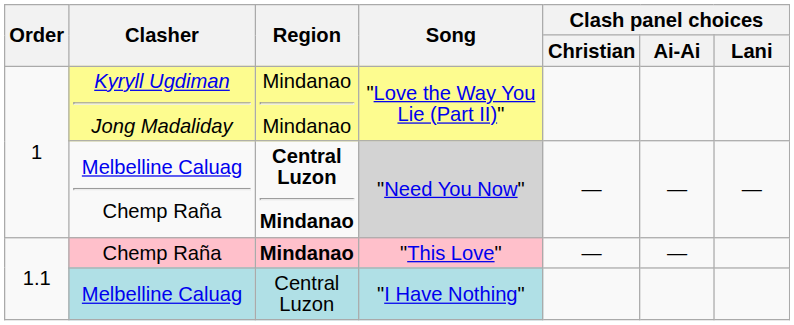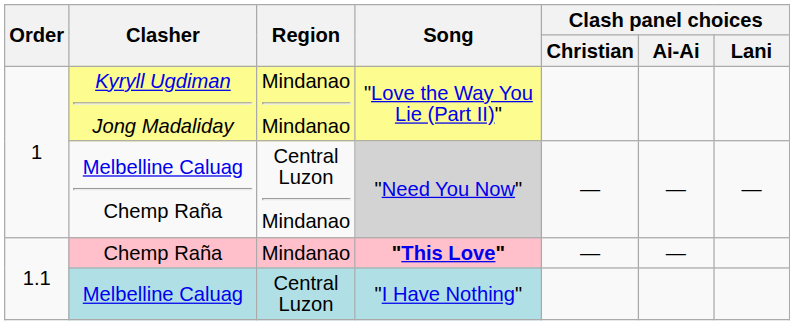(307, 189) bold -> (306, 189) normal
(307, 252) bold -> (306, 252) normal
(451, 252) normal -> (448, 252) bold
